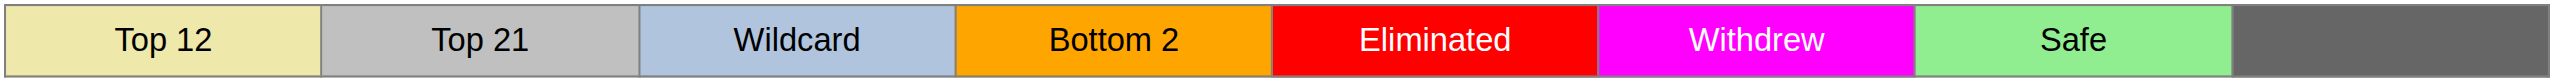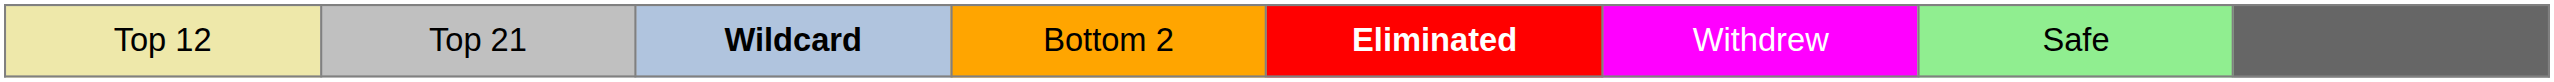(797, 40) normal -> (793, 40) bold
(1435, 40) normal -> (1435, 40) bold
